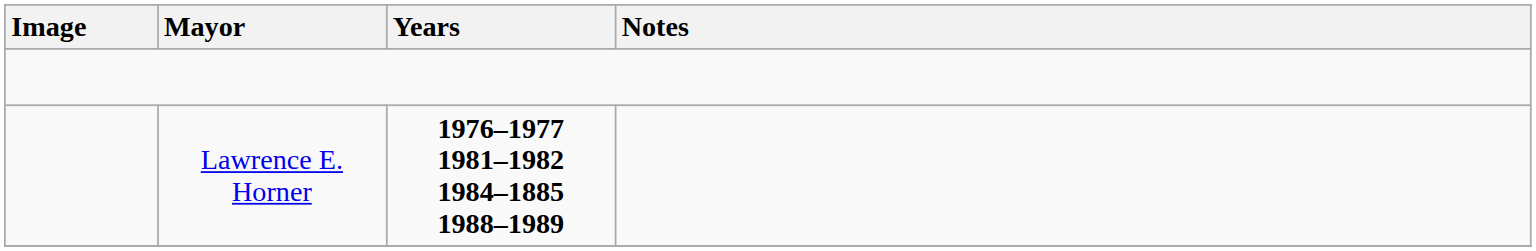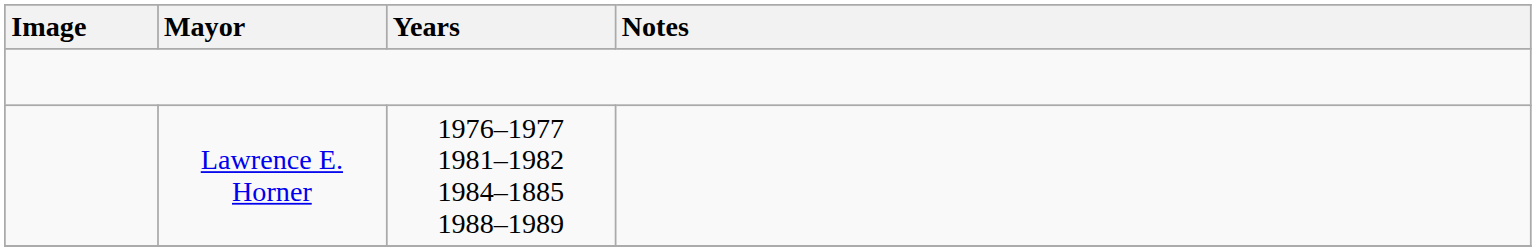(501, 175) bold -> (501, 175) normal
